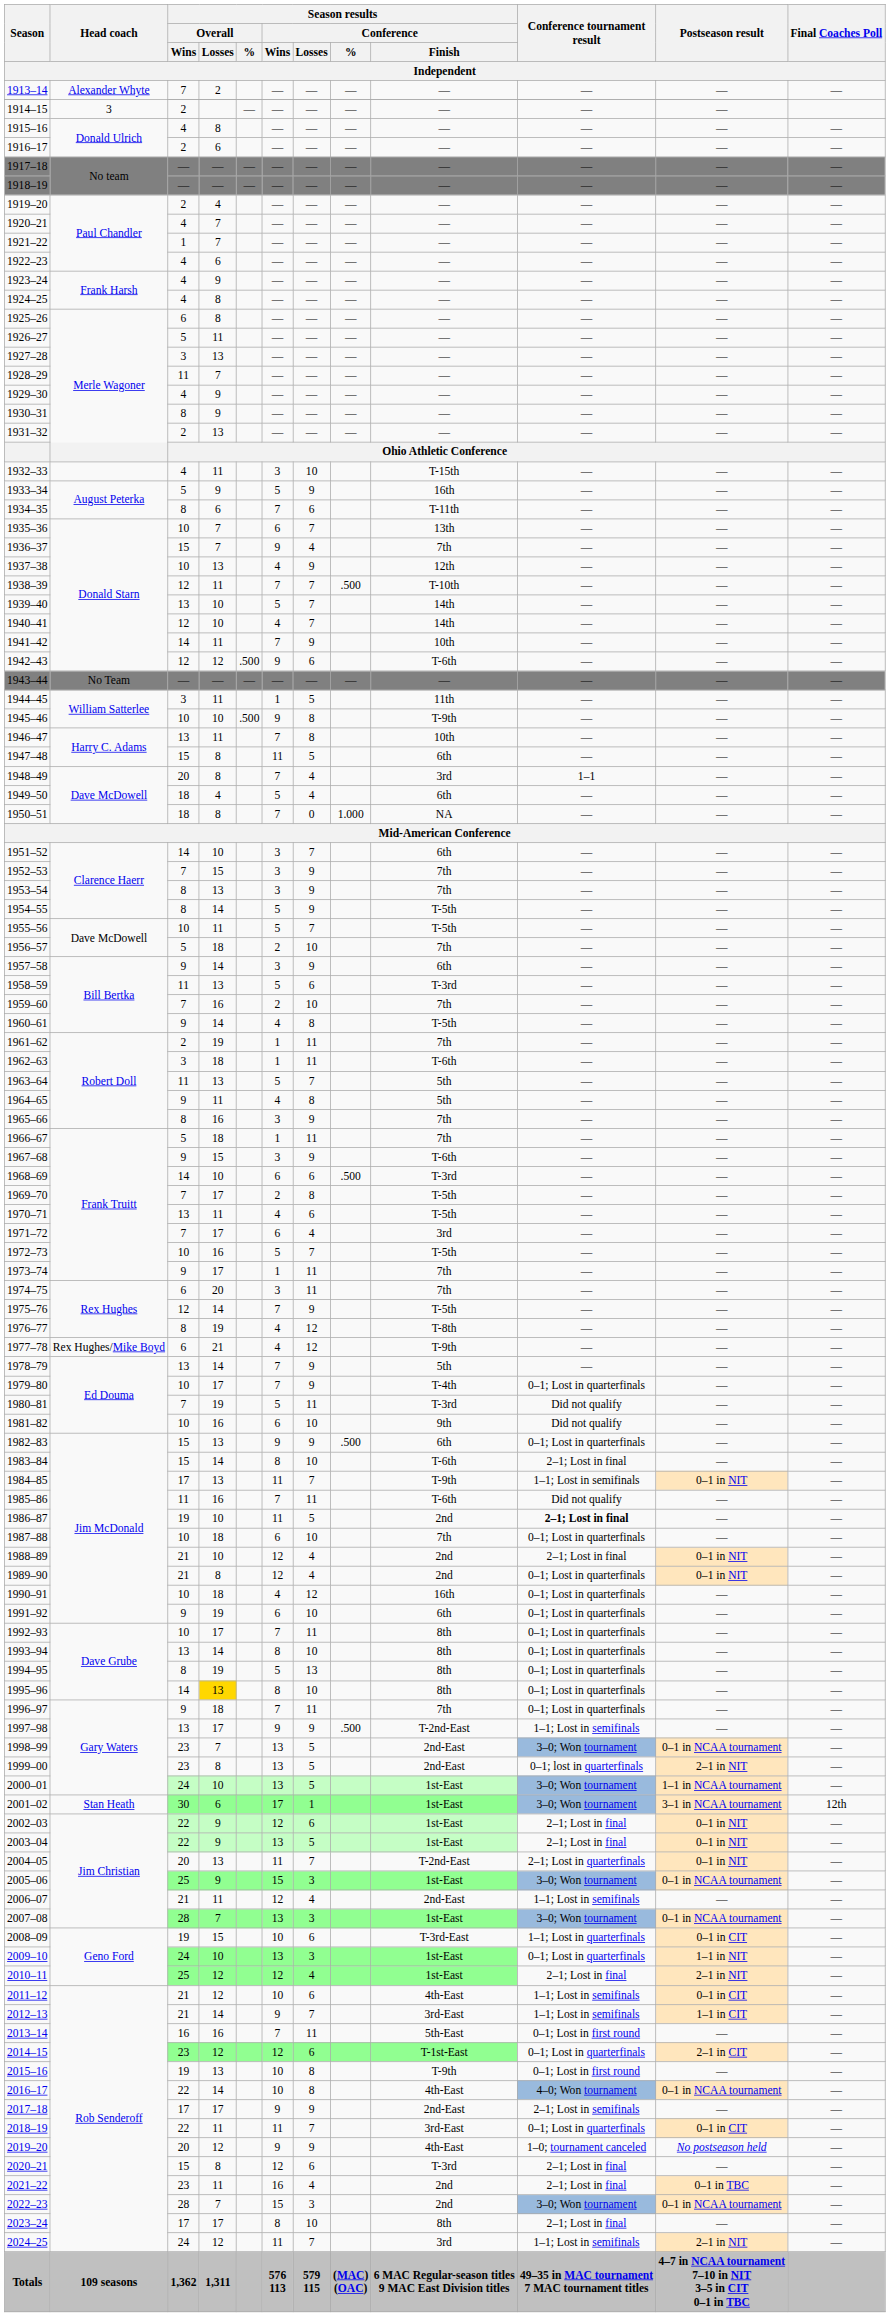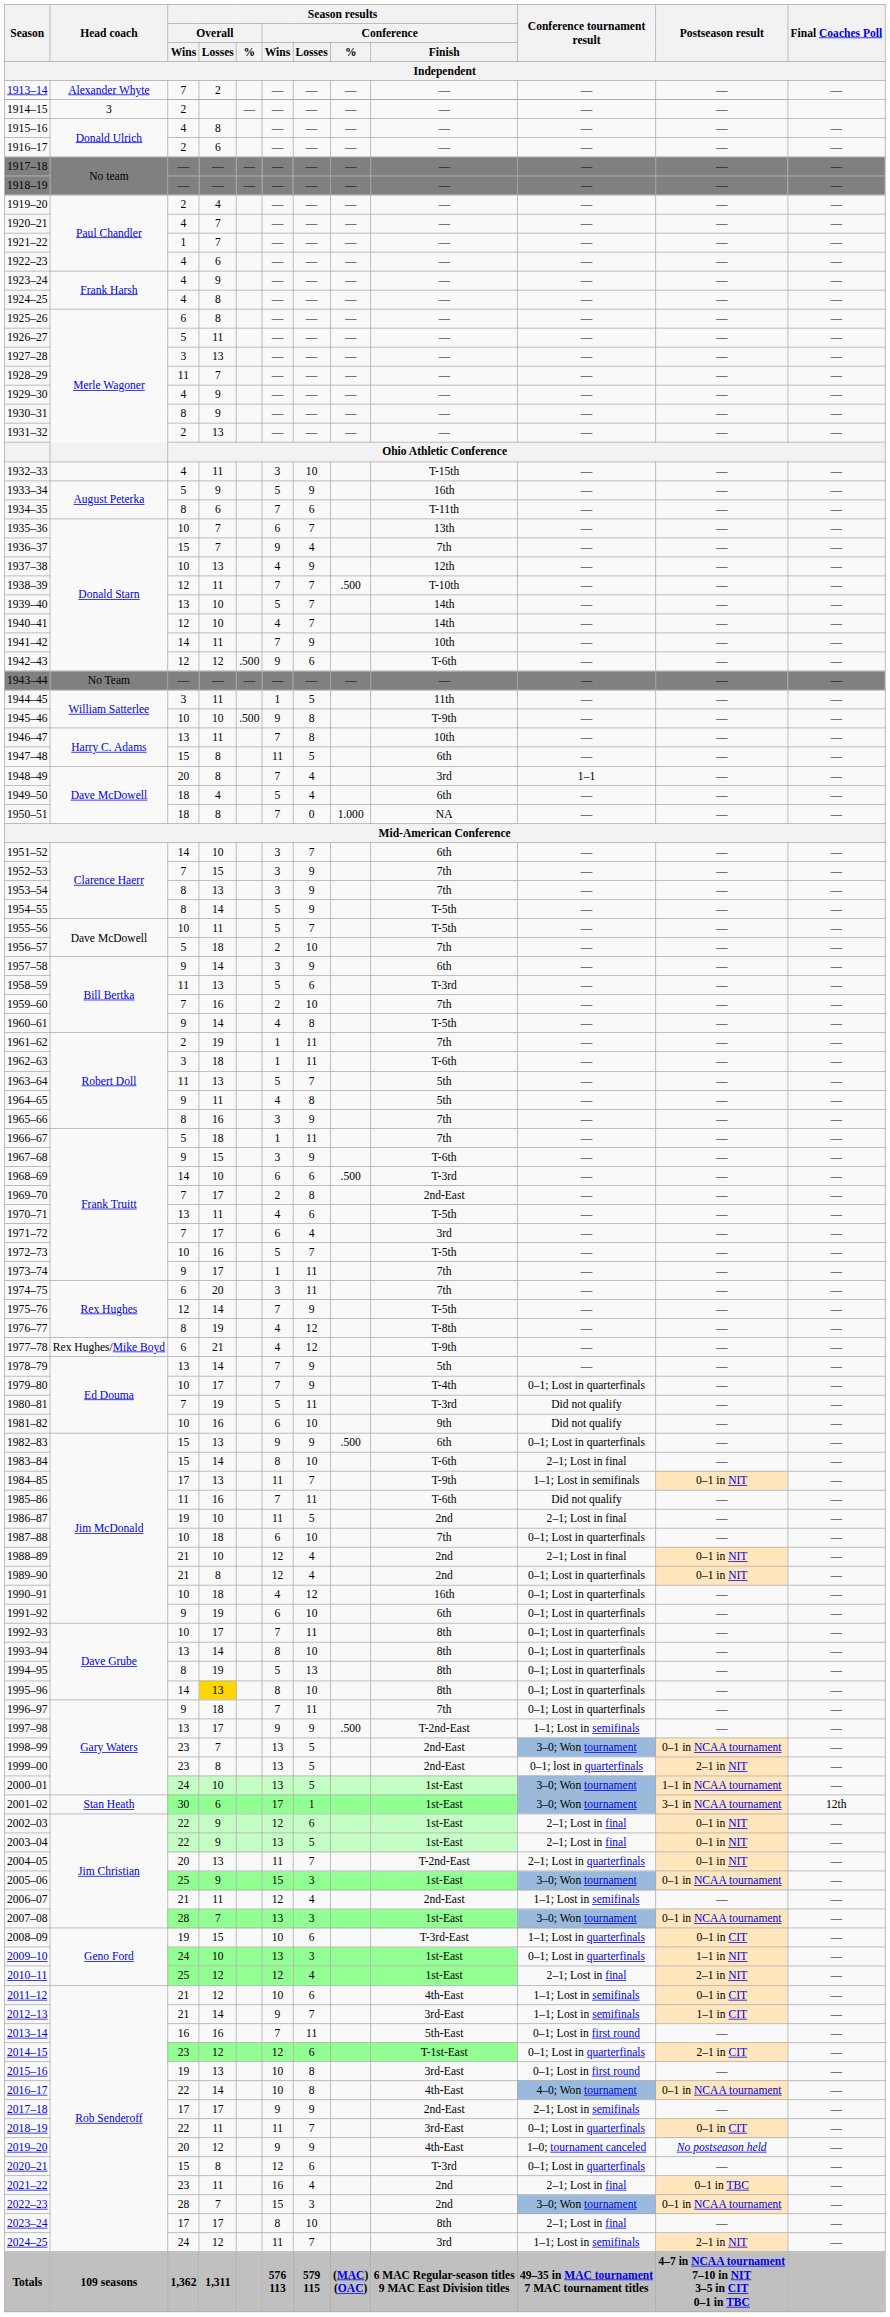(444, 1195) T-5th -> (444, 1195) 2nd-East
(587, 1518) bold -> (587, 1518) normal
(444, 2071) T-9th -> (444, 2071) 3rd-East
(587, 2166) 2–1; Lost in final -> (587, 2166) 0–1; Lost in quarterfinals
